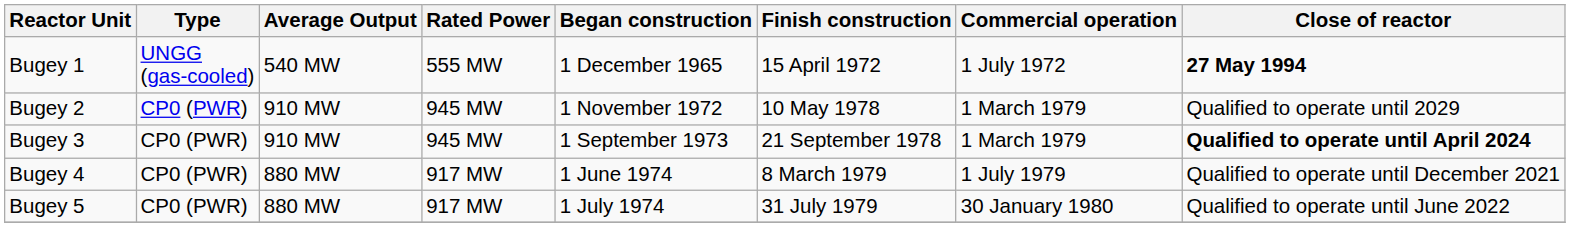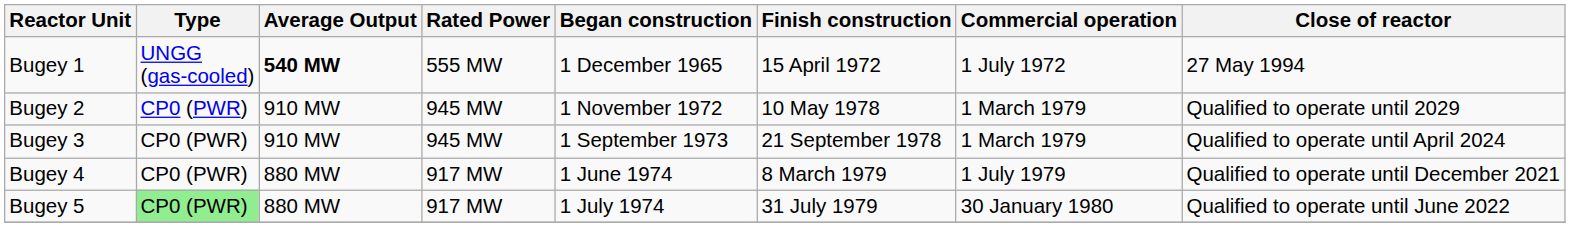(302, 64) normal -> (302, 64) bold
(1246, 64) bold -> (1246, 64) normal
(1359, 141) bold -> (1346, 141) normal
(194, 206) no background -> (194, 206) lightgreen background
